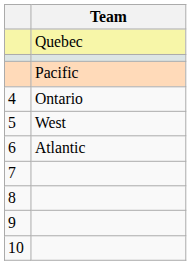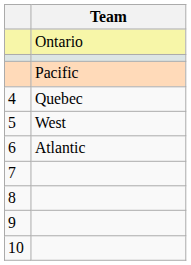(59, 41) Quebec -> (59, 41) Ontario
(59, 98) Ontario -> (59, 98) Quebec
